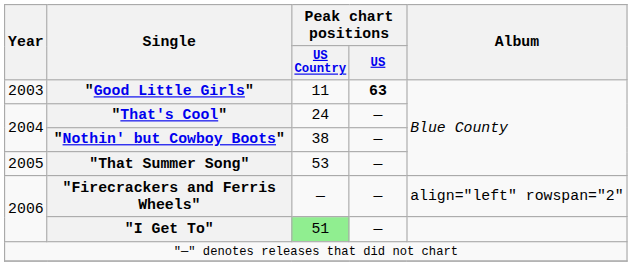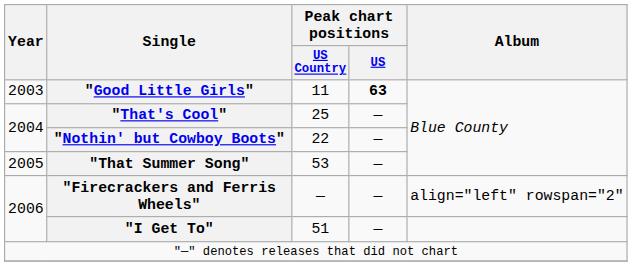(320, 115) 24 -> (320, 115) 25
(320, 140) 38 -> (320, 140) 22
(320, 229) lightgreen background -> (320, 229) no background
